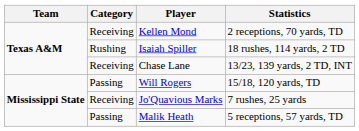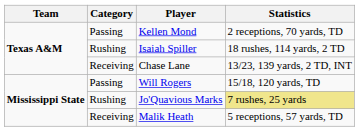(112, 31) Receiving -> (106, 31) Passing
(112, 100) Receiving -> (108, 100) Rushing
(267, 100) no background -> (267, 100) khaki background
(106, 117) Passing -> (112, 117) Receiving
